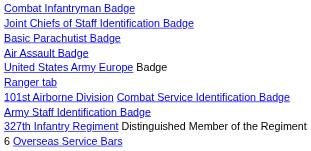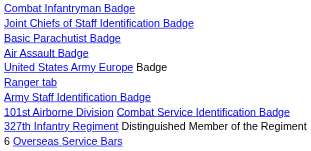(147, 97) 101st Airborne Division Combat Service Identification Badge -> (78, 97) Army Staff Identification Badge
(78, 112) Army Staff Identification Badge -> (147, 112) 101st Airborne Division Combat Service Identification Badge
